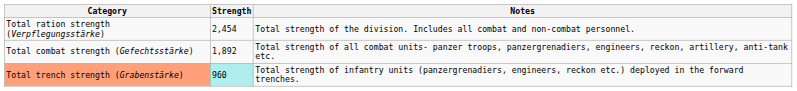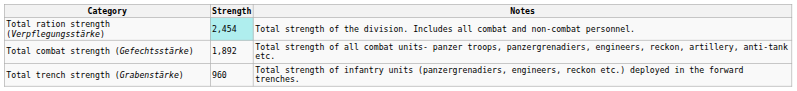(224, 29) no background -> (224, 29) paleturquoise background
(95, 75) lightsalmon background -> (95, 75) no background
(219, 75) paleturquoise background -> (219, 75) no background
